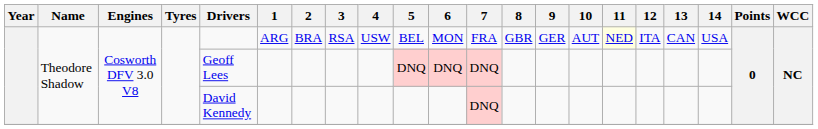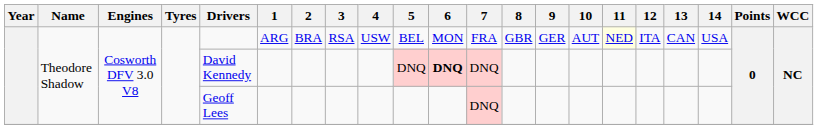(218, 68) Geoff Lees -> (227, 68) David Kennedy
(448, 68) normal -> (448, 68) bold
(227, 105) David Kennedy -> (218, 105) Geoff Lees
